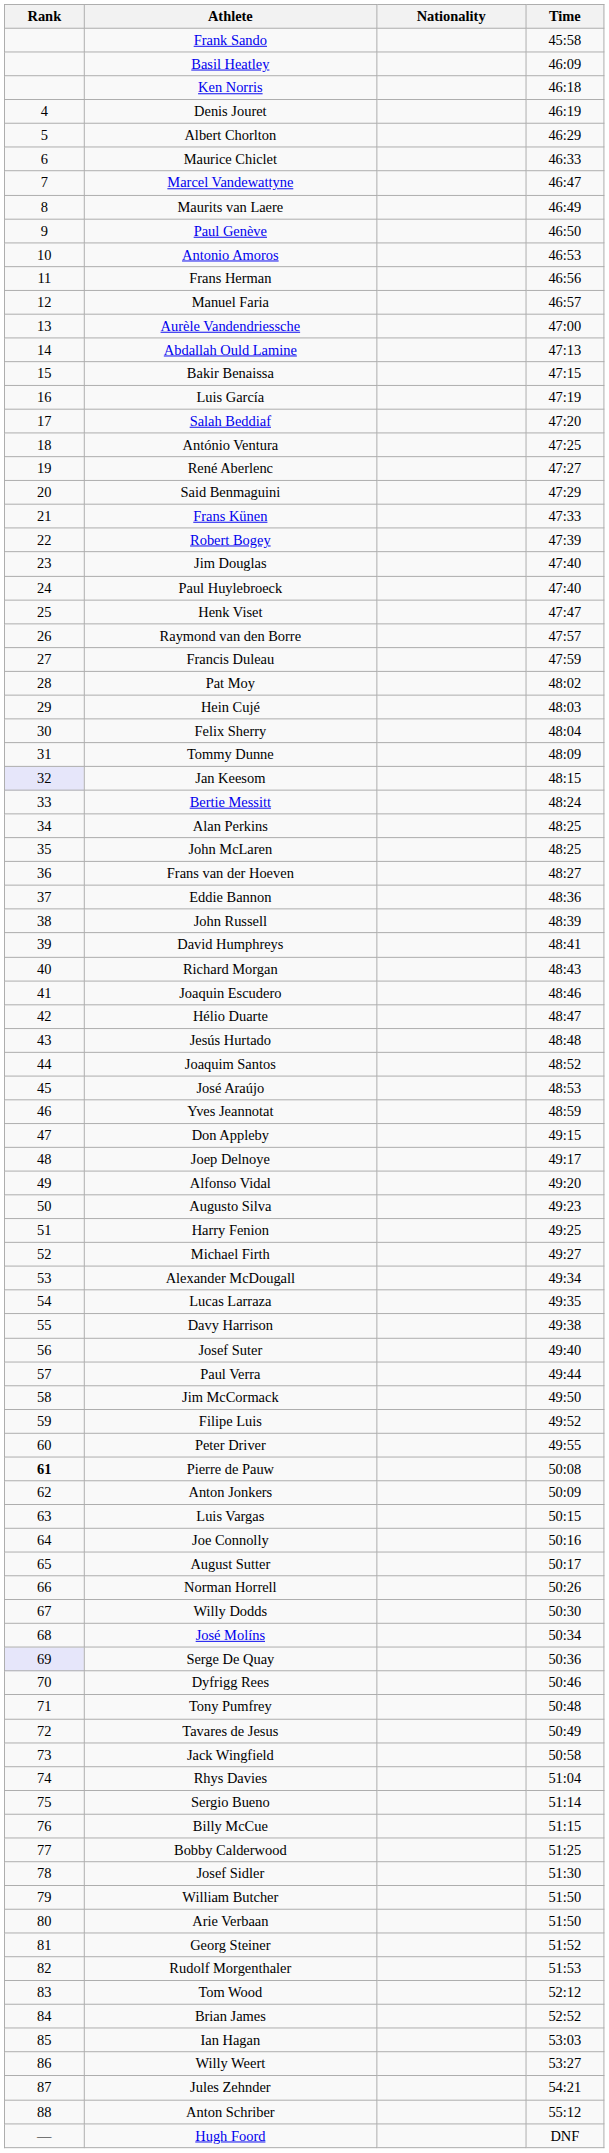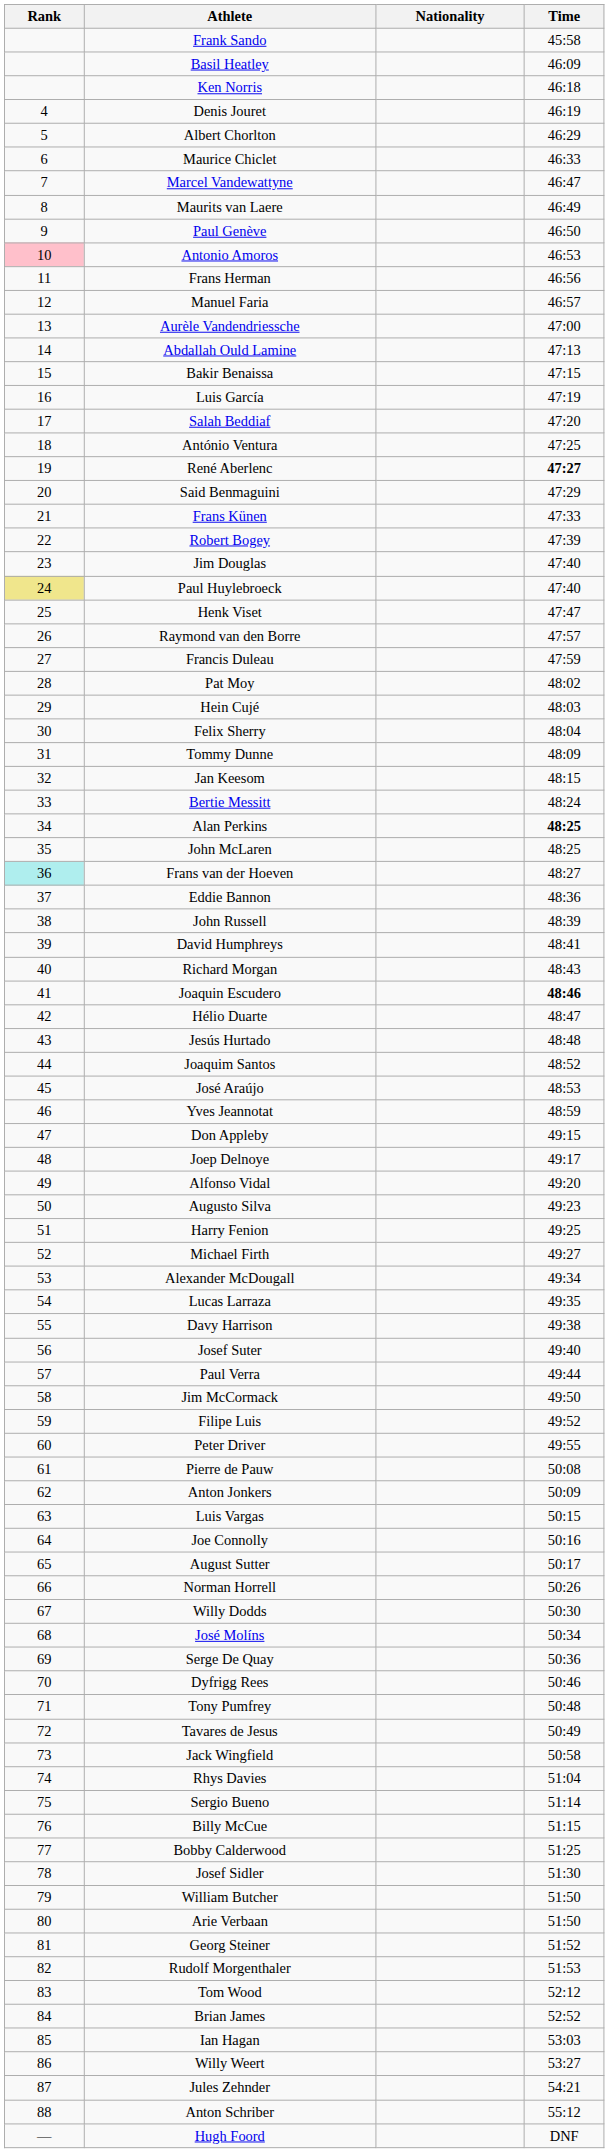(44, 254) no background -> (44, 254) pink background
(565, 468) normal -> (564, 468) bold
(44, 588) no background -> (44, 588) khaki background
(44, 778) lavender background -> (44, 778) no background
(565, 826) normal -> (564, 826) bold
(44, 873) no background -> (44, 873) paleturquoise background
(565, 992) normal -> (564, 992) bold
(44, 1468) bold -> (44, 1468) normal
(44, 1659) lavender background -> (44, 1659) no background
